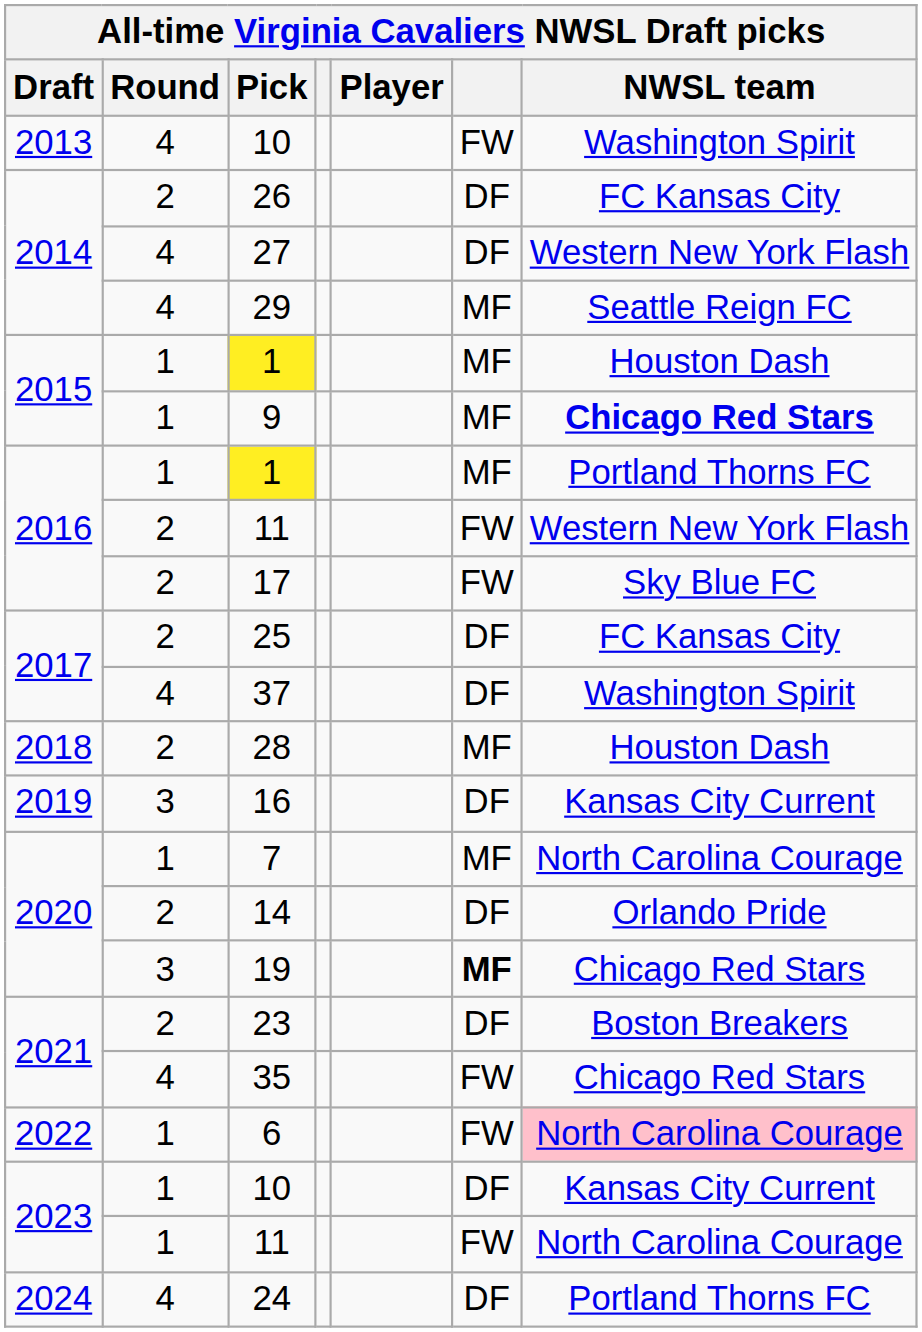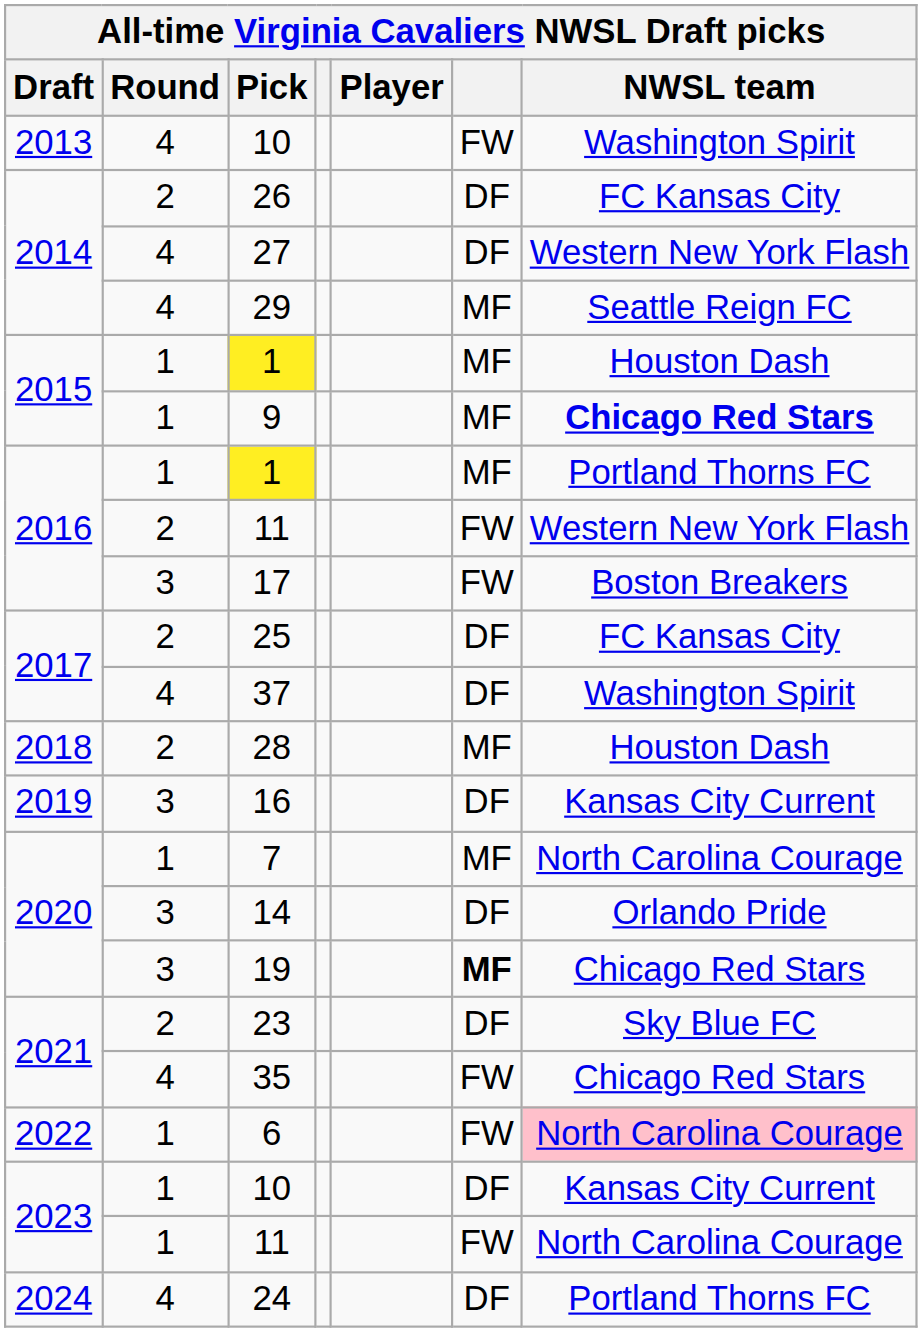(165, 582) 2 -> (165, 582) 3
(720, 582) Sky Blue FC -> (719, 582) Boston Breakers
(165, 913) 2 -> (165, 913) 3
(719, 1023) Boston Breakers -> (720, 1023) Sky Blue FC
